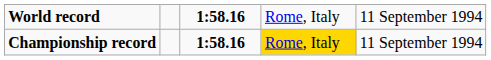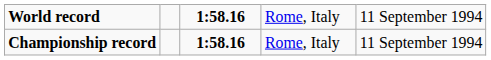(302, 42) gold background -> (302, 42) no background
